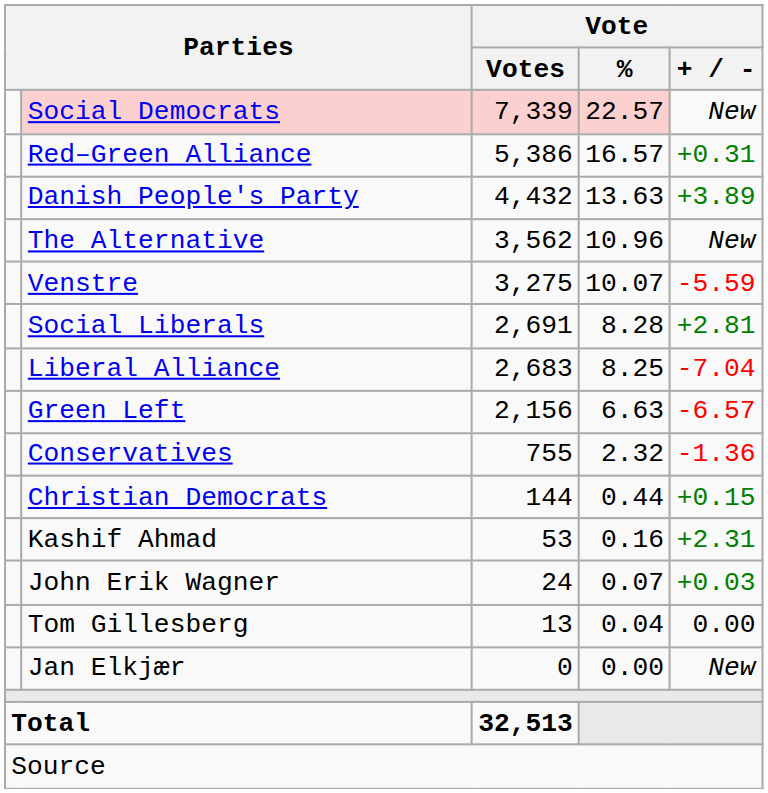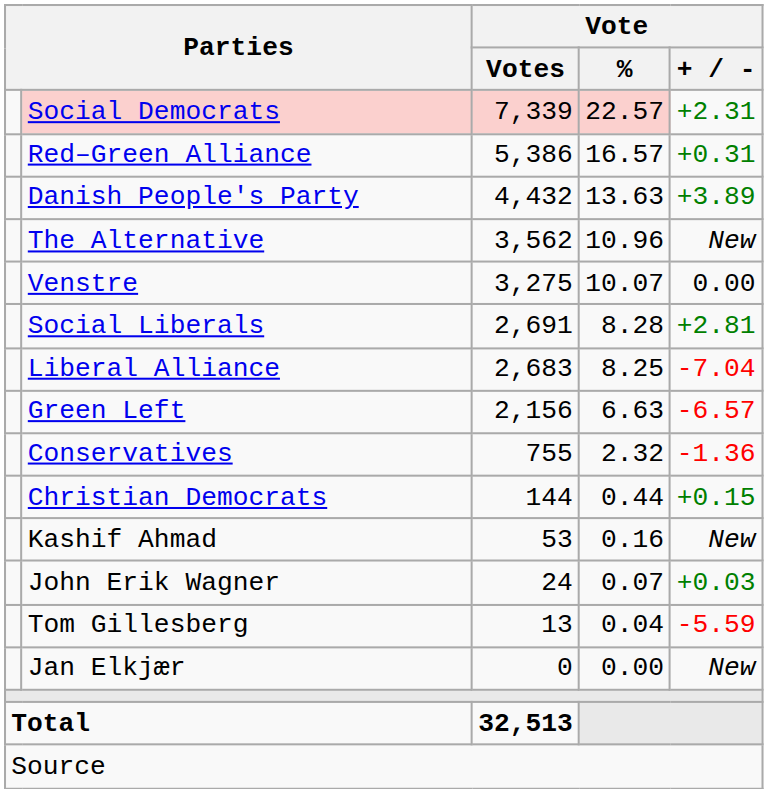(732, 112) New -> (716, 112) +2.31
(716, 283) -5.59 -> (724, 283) 0.00
(716, 540) +2.31 -> (732, 540) New
(724, 626) 0.00 -> (716, 626) -5.59
